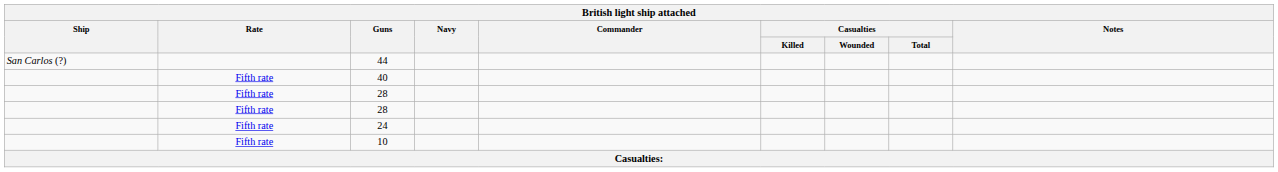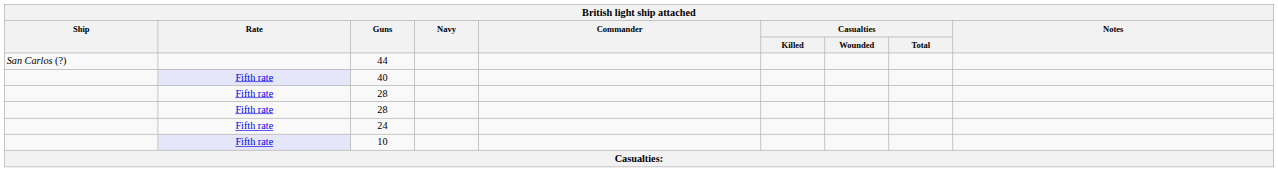(254, 77) no background -> (254, 77) lavender background
(254, 142) no background -> (254, 142) lavender background
